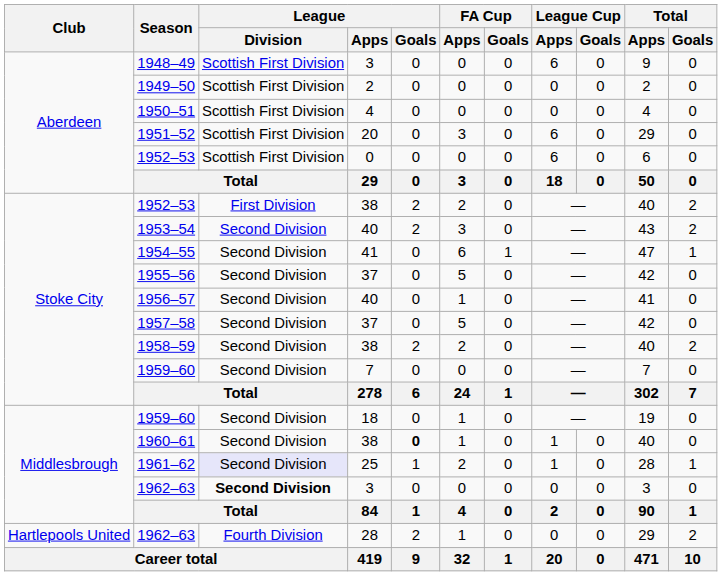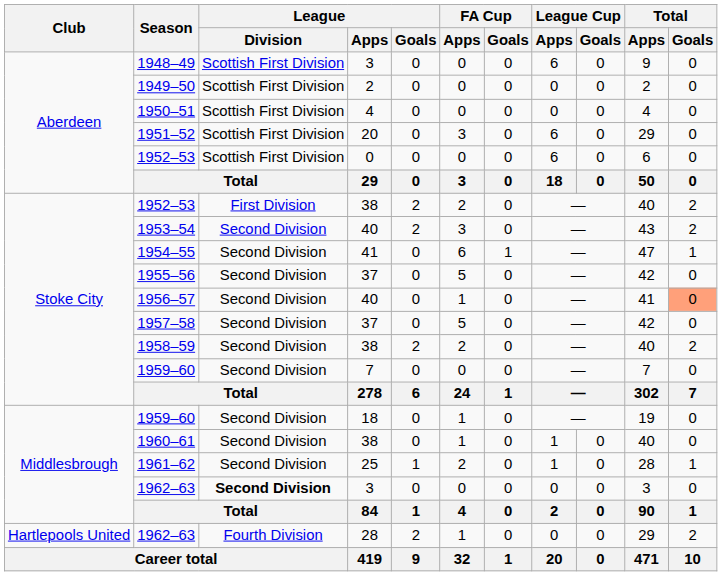(693, 299) no background -> (693, 299) lightsalmon background
(416, 441) bold -> (416, 441) normal
(273, 464) lavender background -> (273, 464) no background
